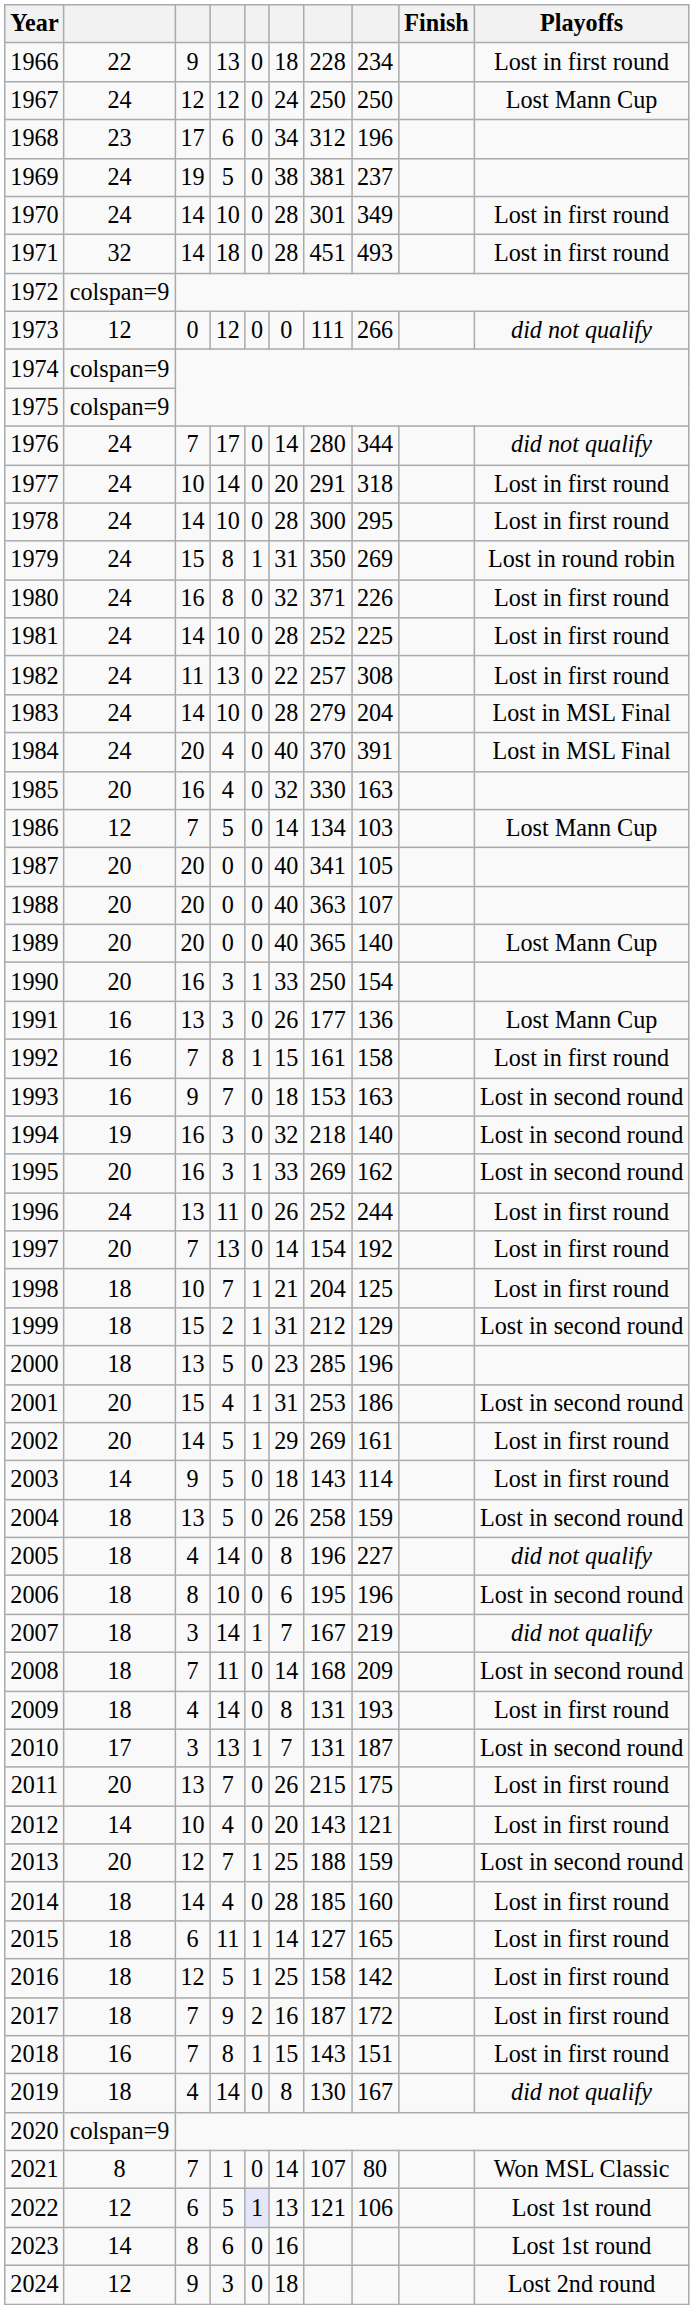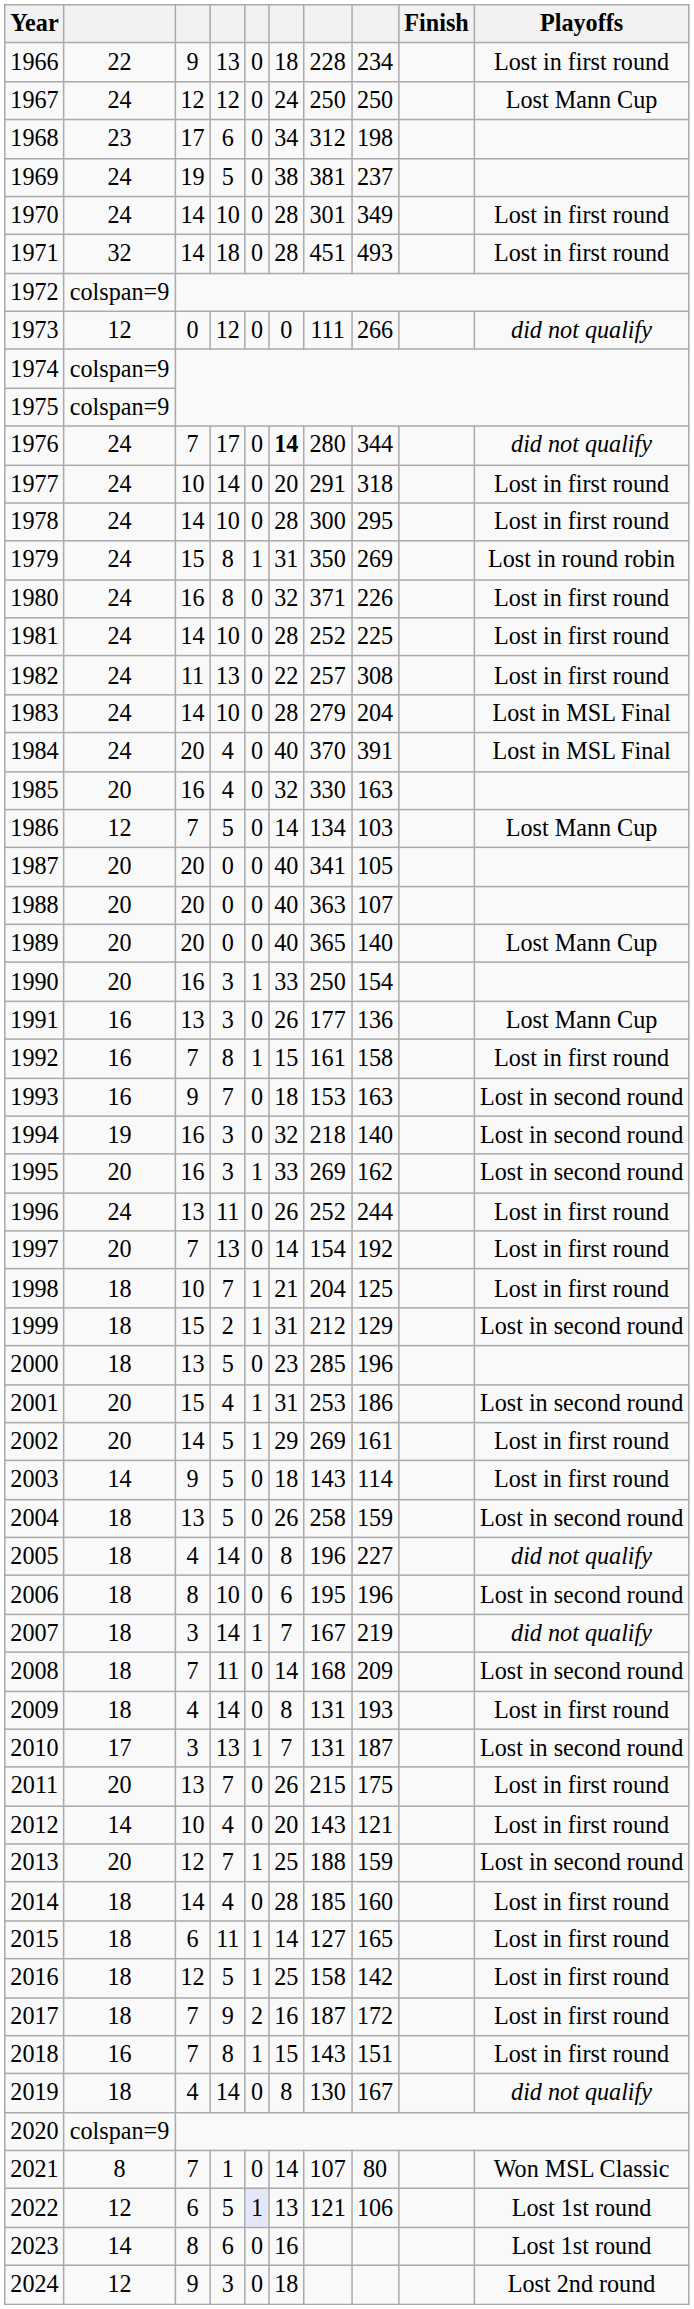(375, 138) 196 -> (375, 138) 198
(286, 445) normal -> (286, 445) bold
